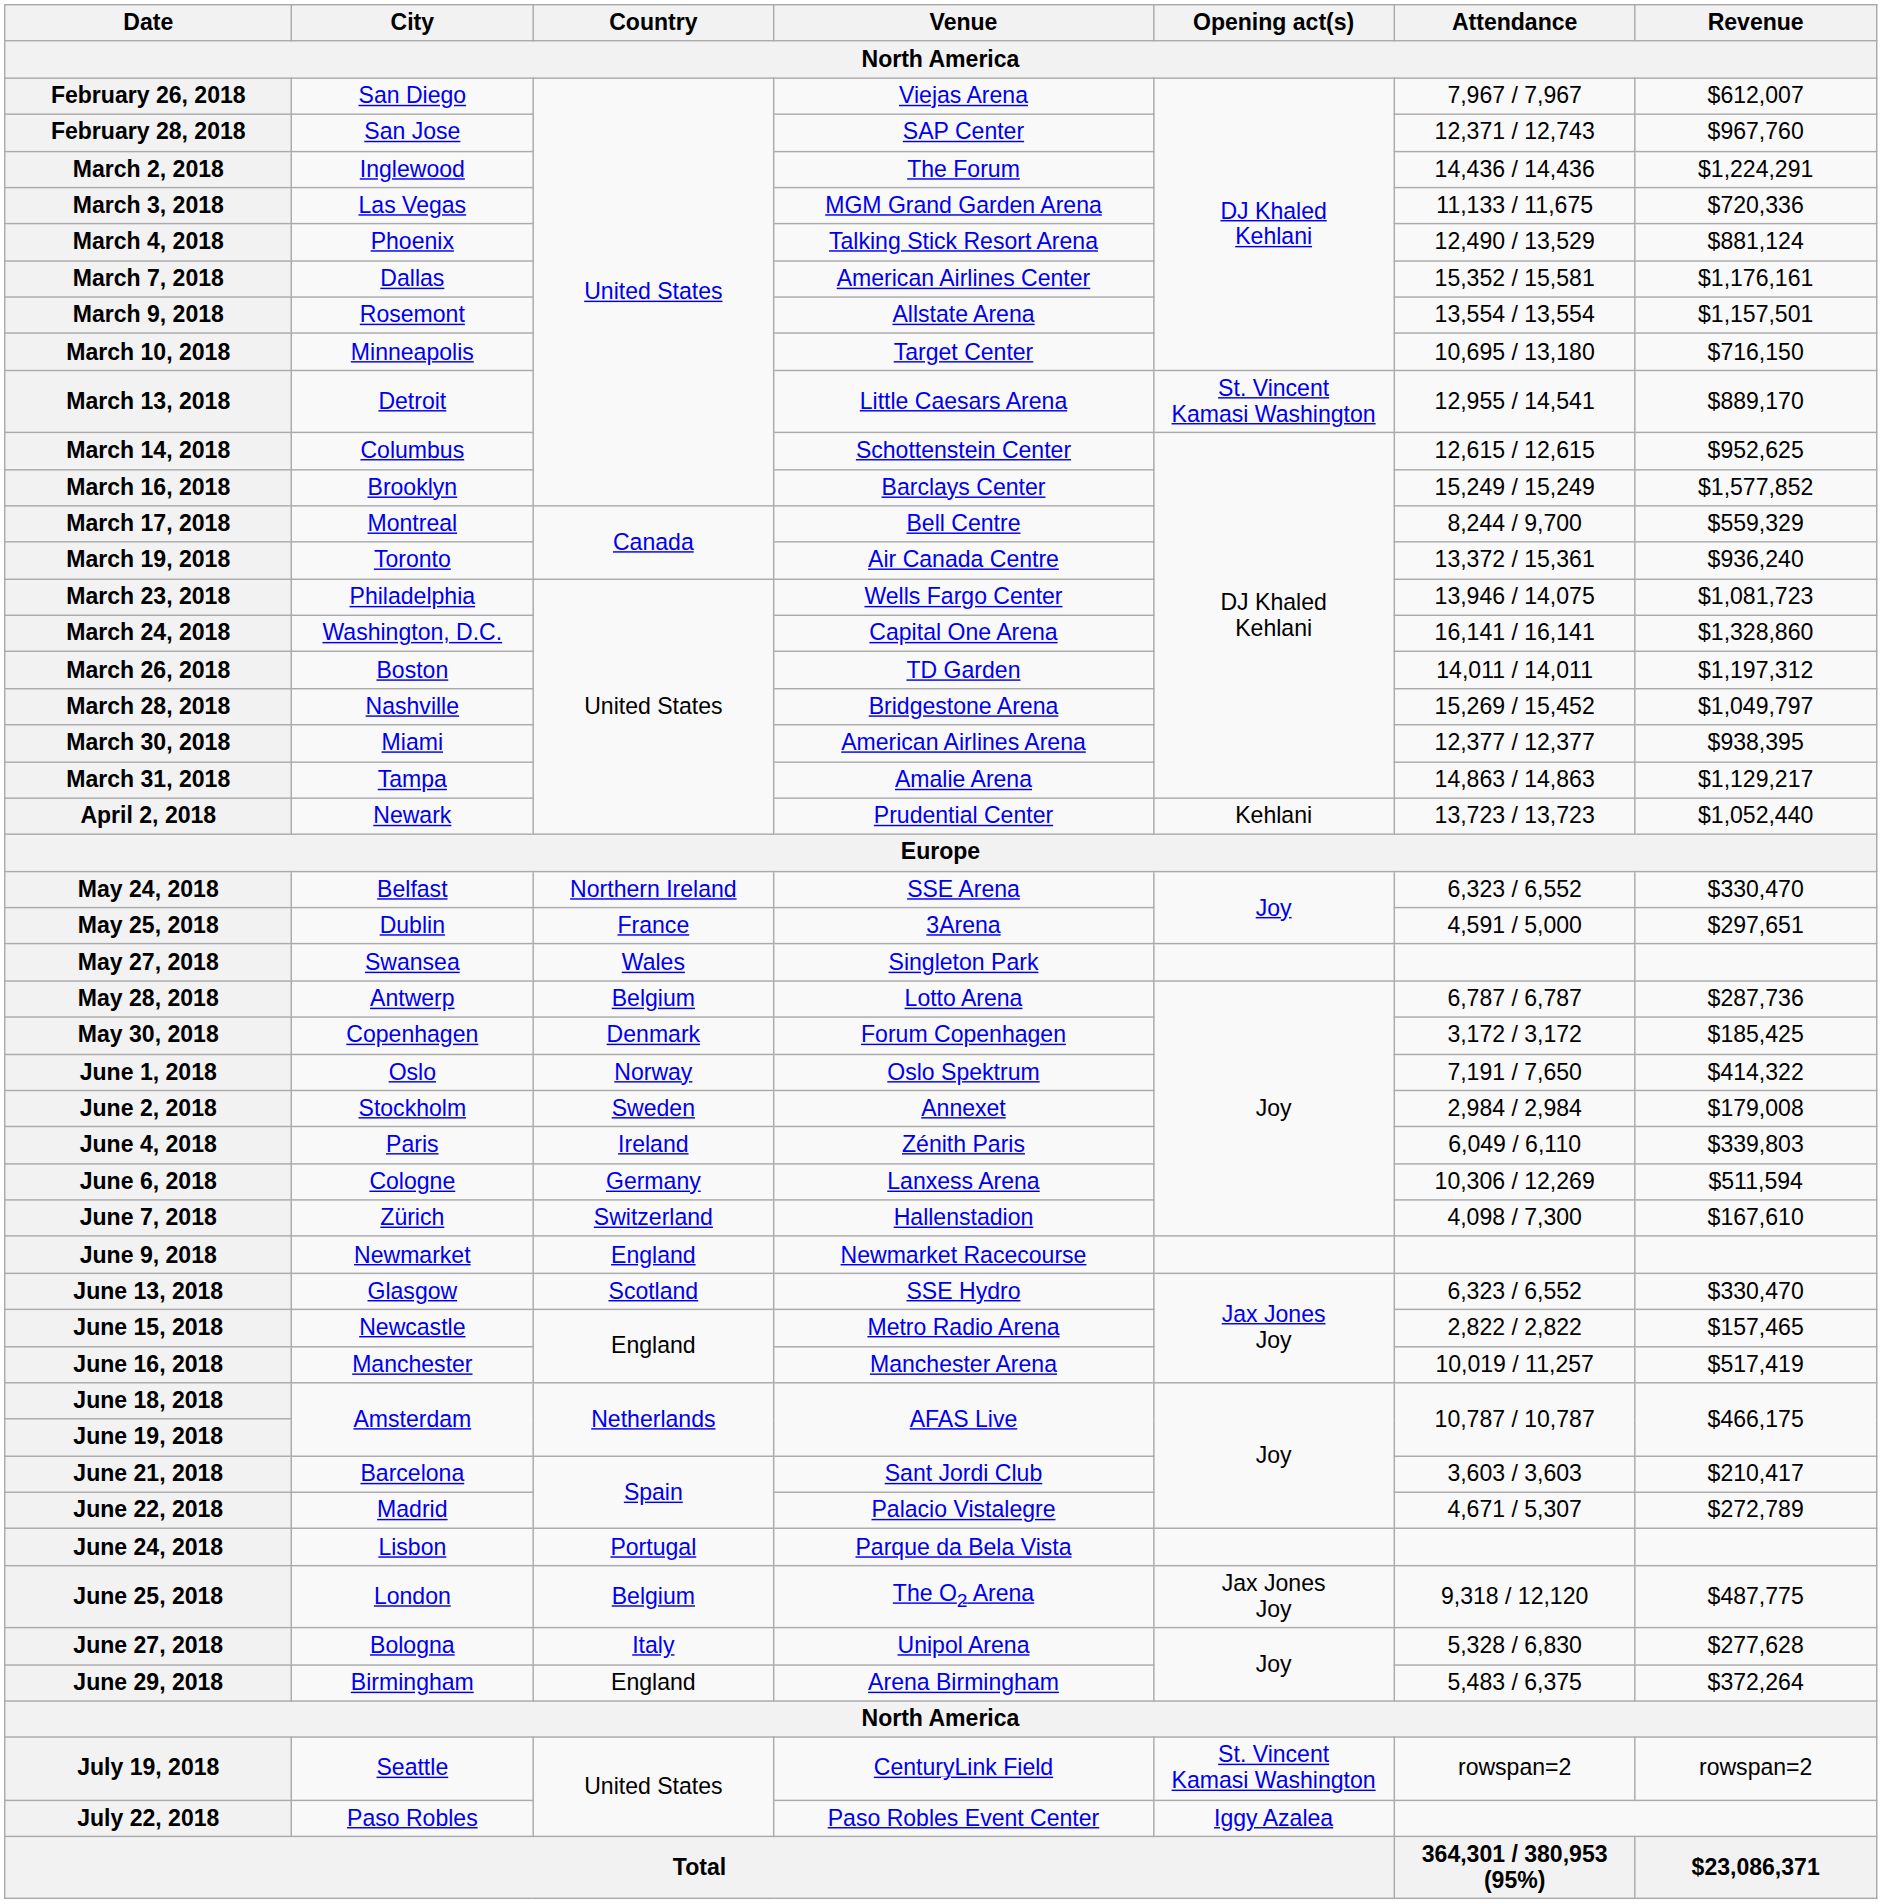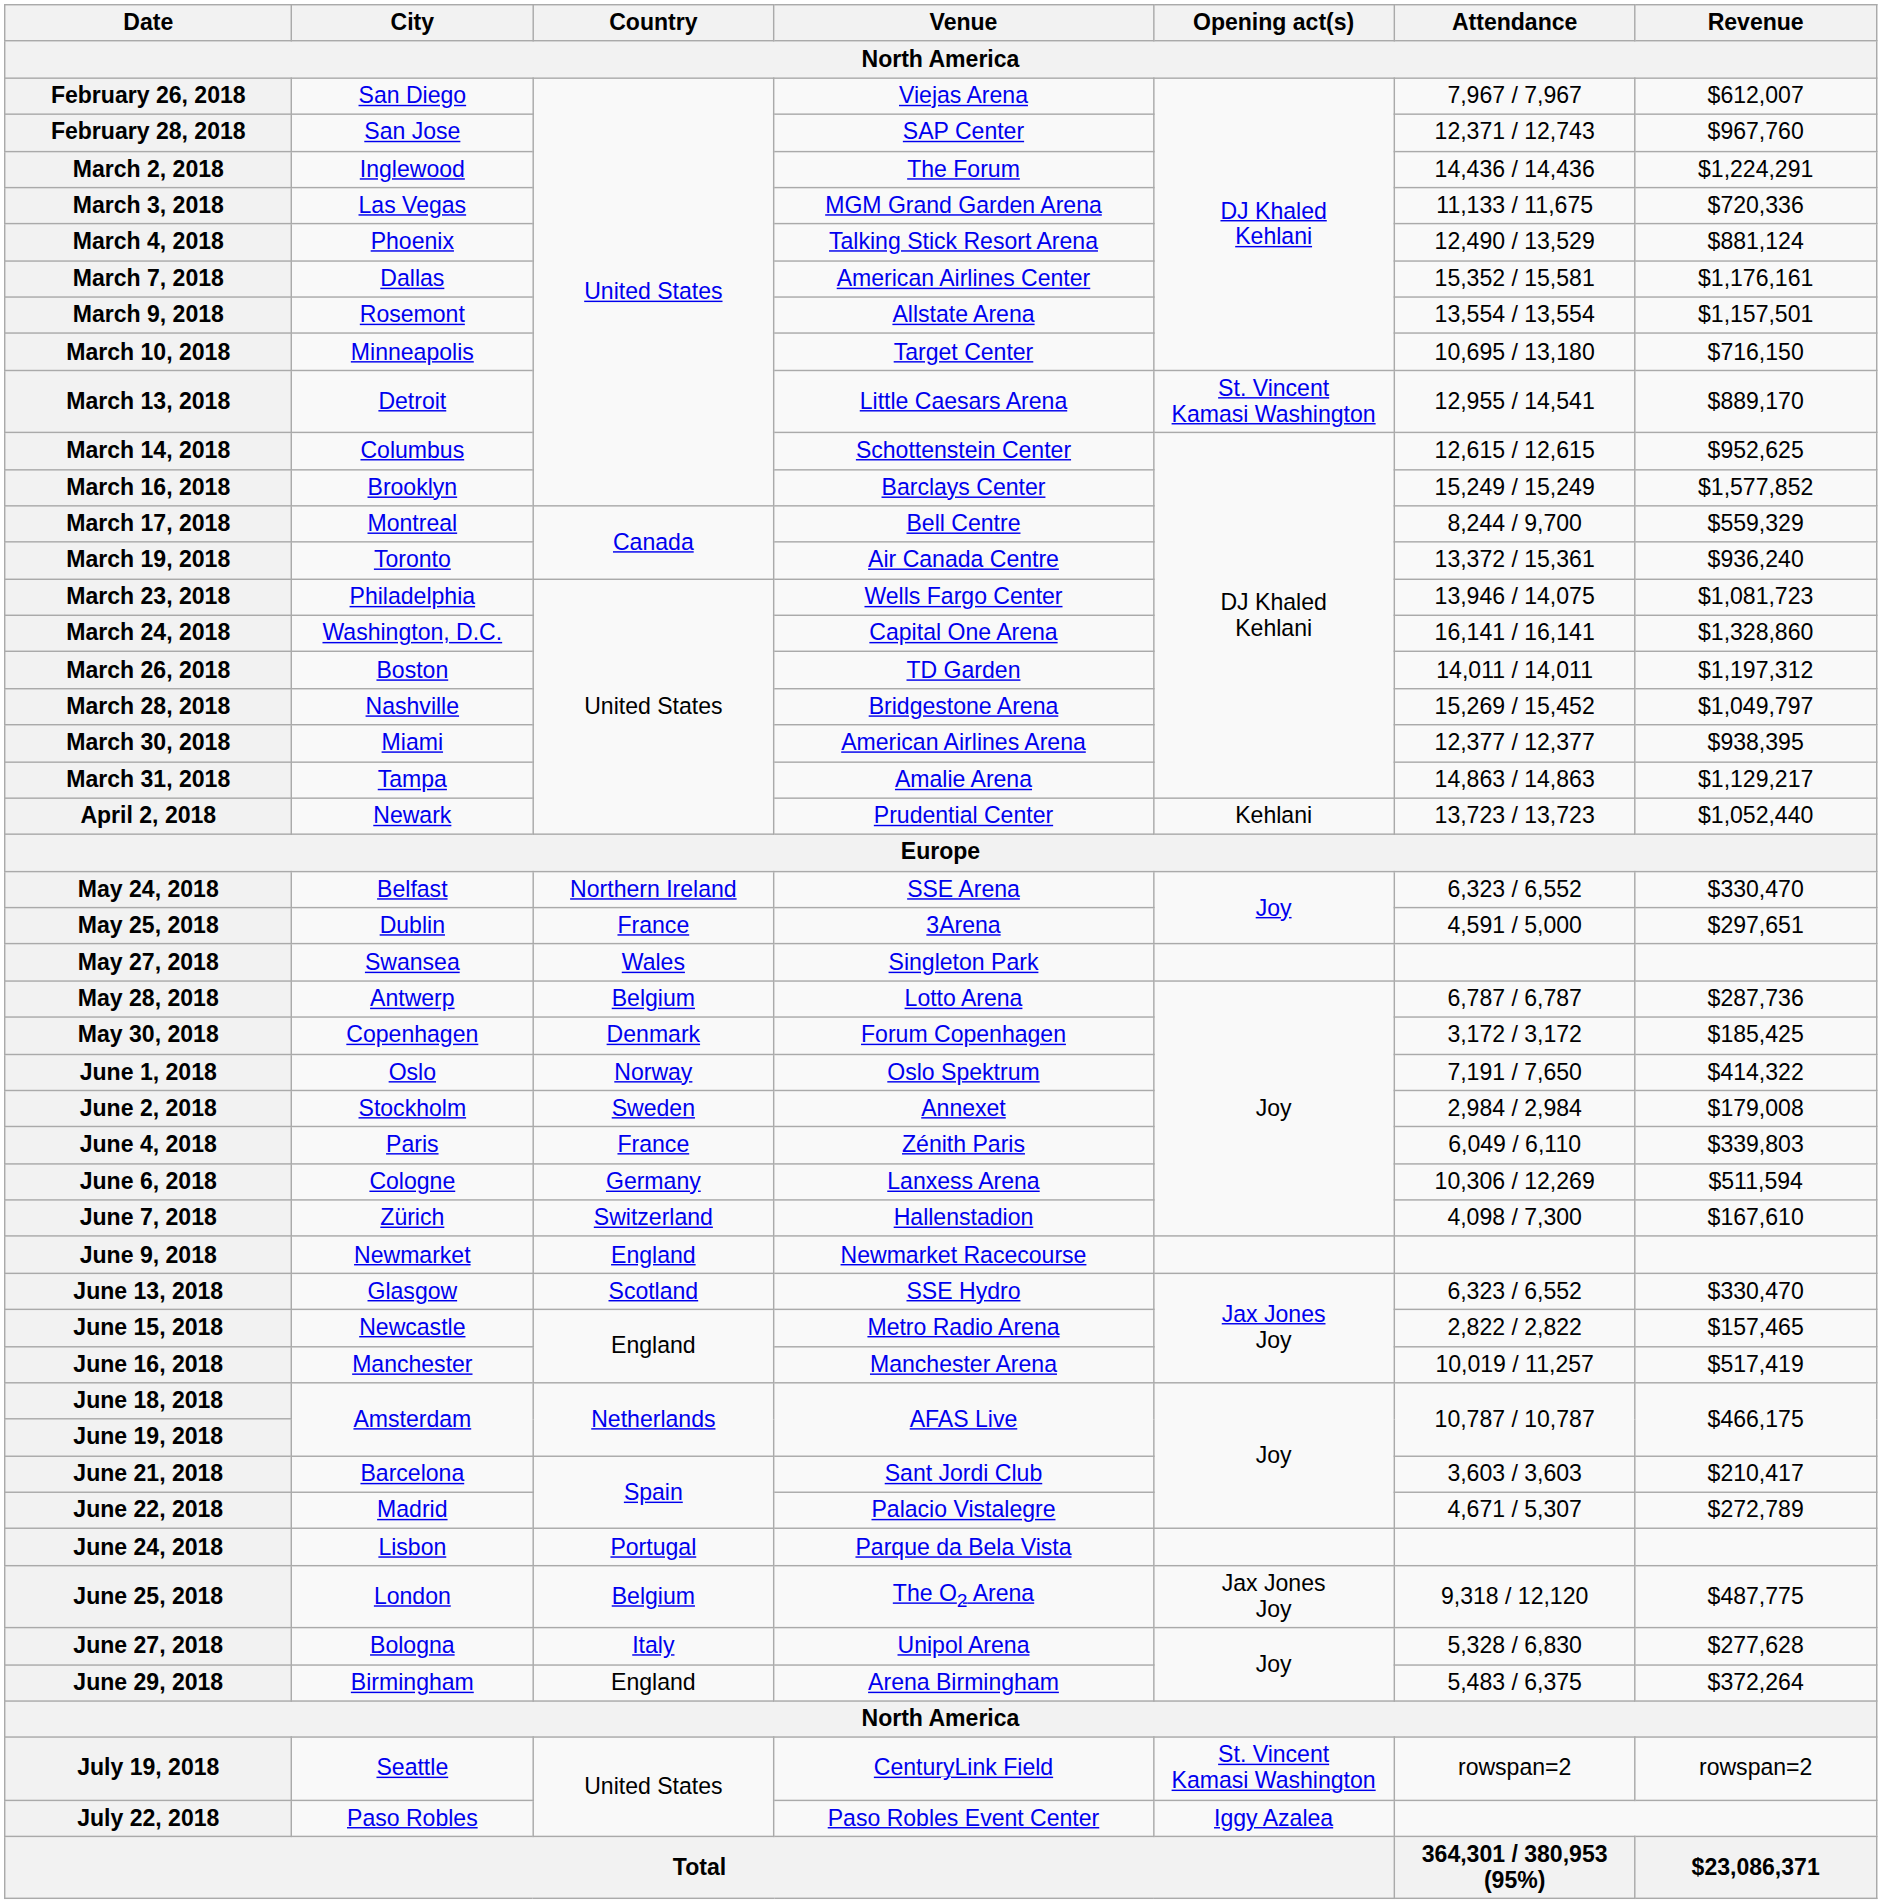(653, 1144) Ireland -> (653, 1144) France
